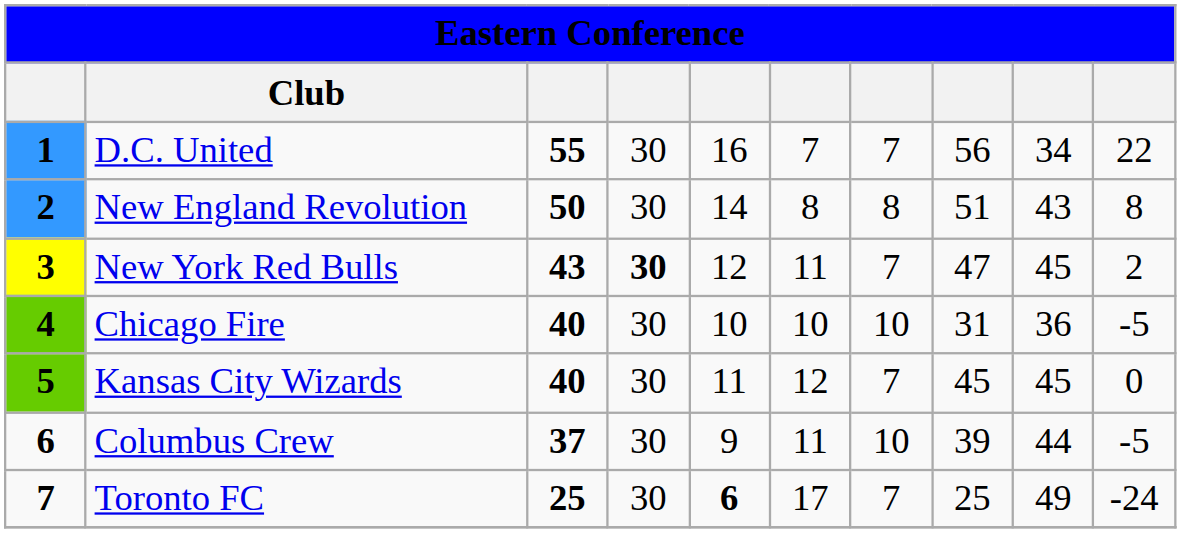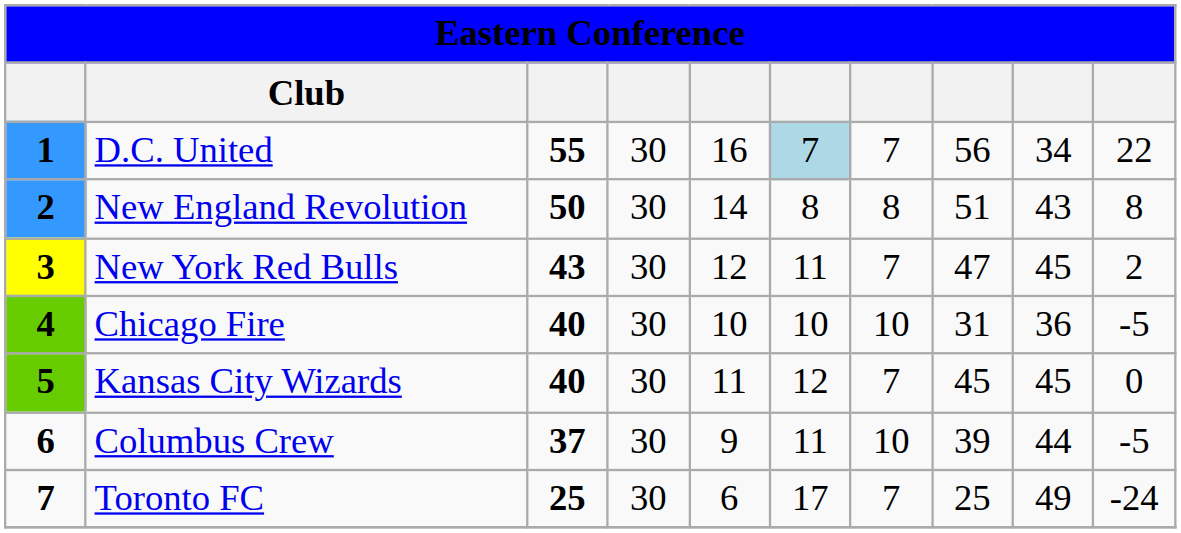(810, 149) no background -> (810, 149) lightblue background
(648, 265) bold -> (648, 265) normal
(729, 498) bold -> (729, 498) normal
